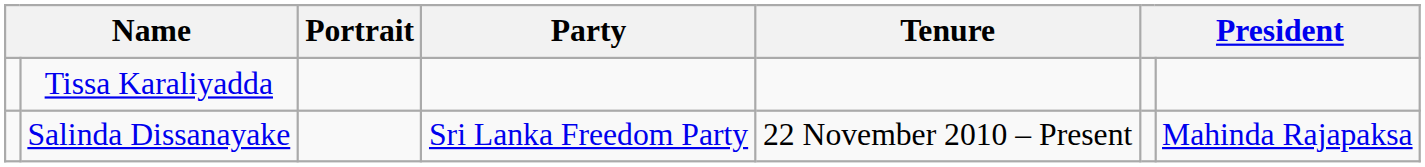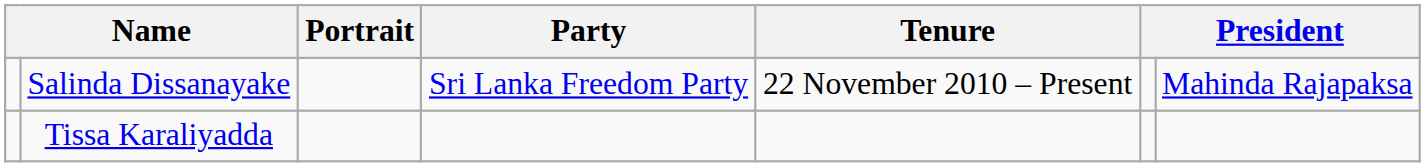rows swapped: (159, 83) <-> (159, 135)
